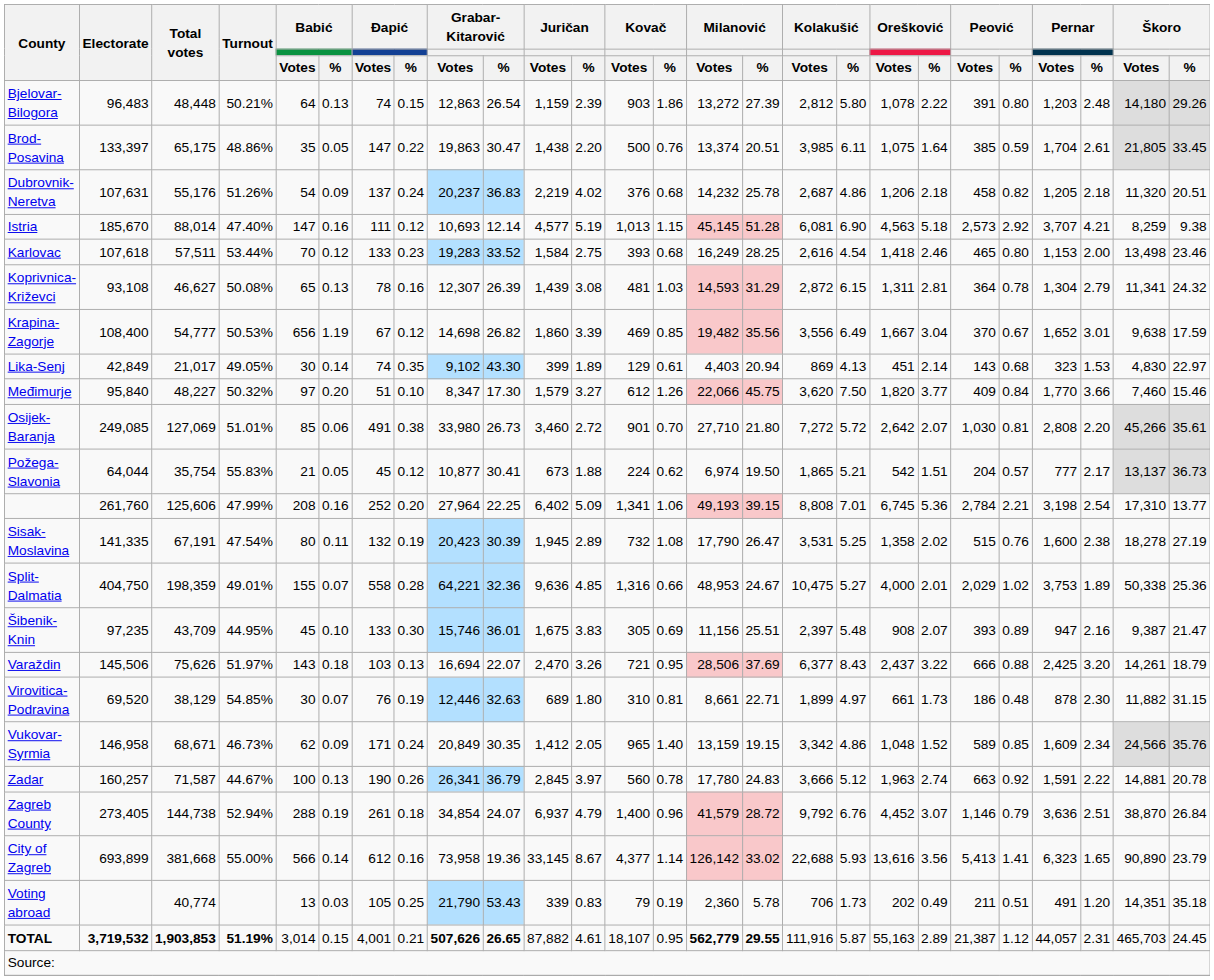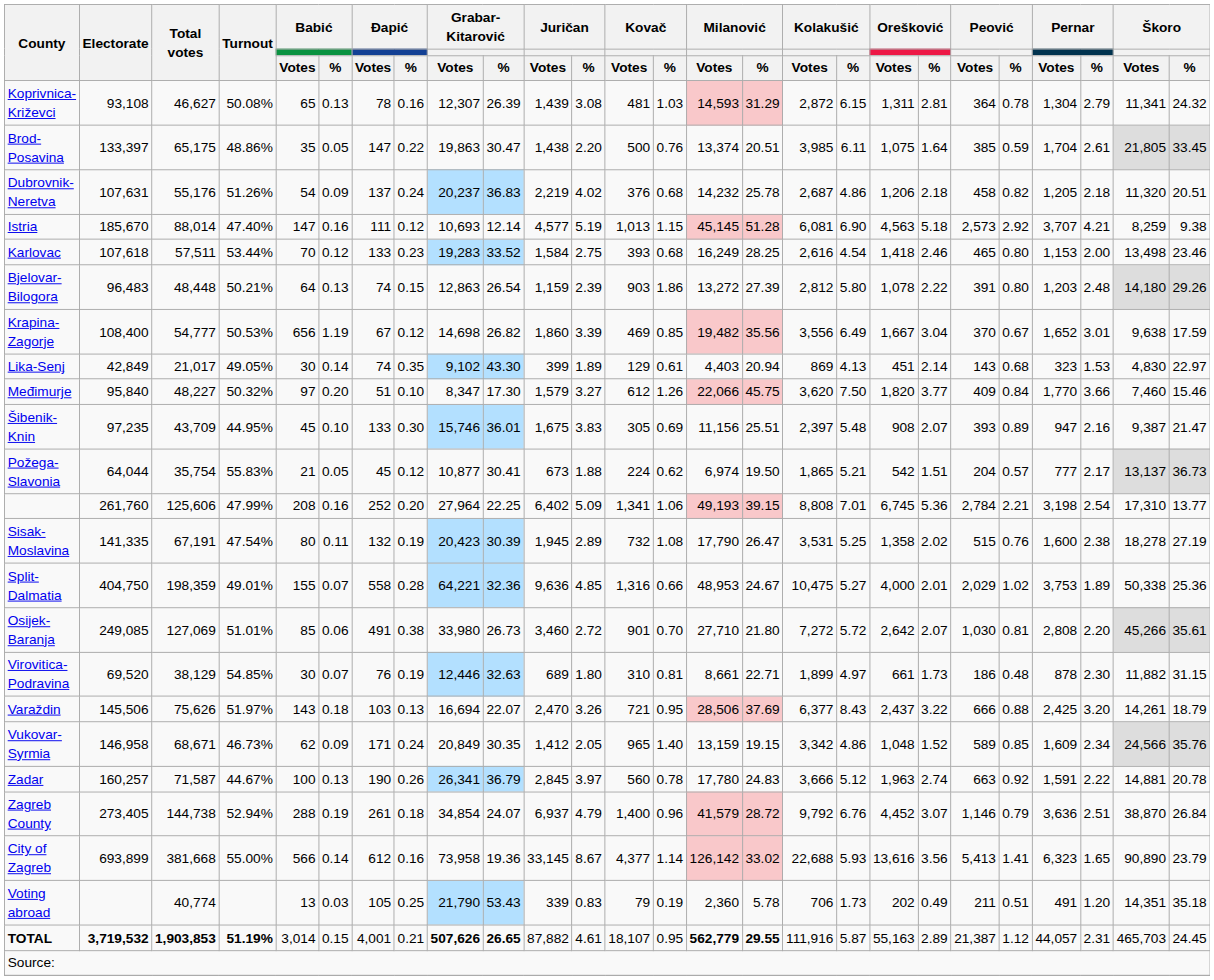rows swapped: (35, 103) <-> (42, 287)
rows swapped: (31, 427) <-> (32, 630)
rows swapped: (34, 665) <-> (38, 700)
